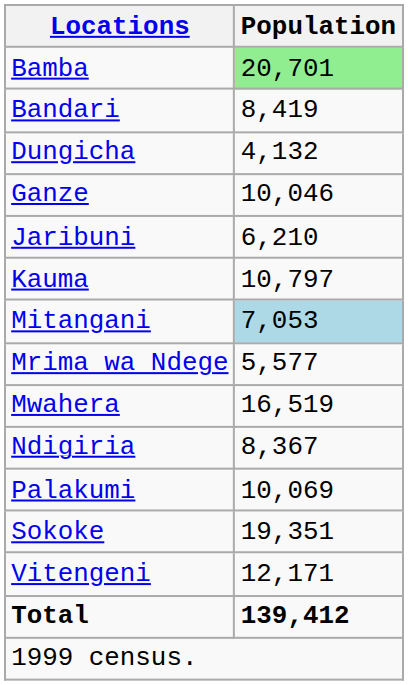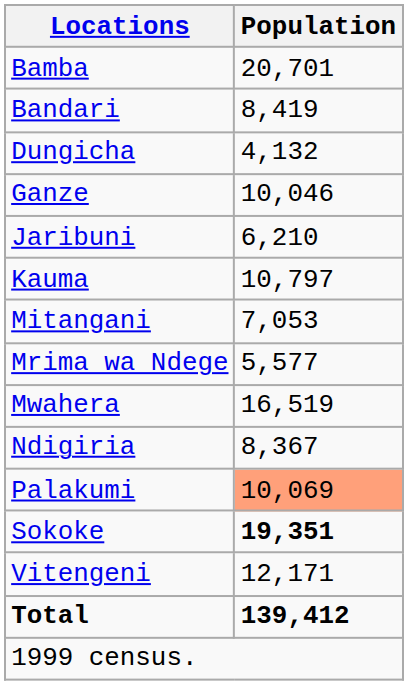(287, 68) lightgreen background -> (287, 68) no background
(280, 321) lightblue background -> (280, 321) no background
(287, 490) no background -> (287, 490) lightsalmon background
(287, 532) normal -> (287, 532) bold
